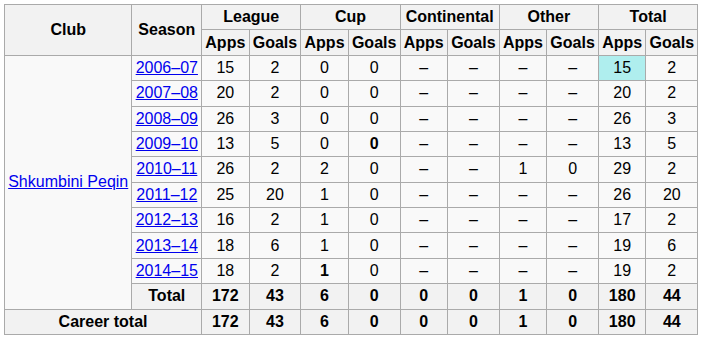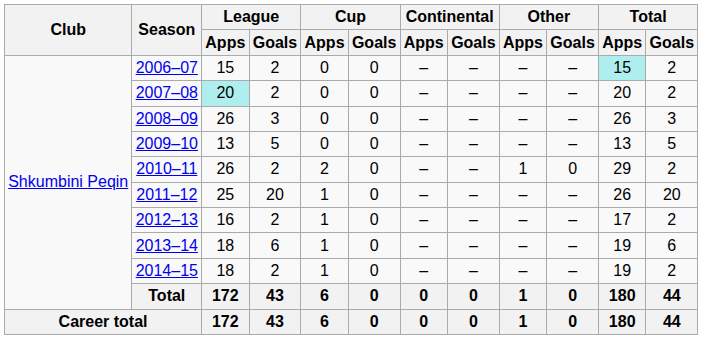(225, 93) no background -> (225, 93) paleturquoise background
(374, 144) bold -> (374, 144) normal
(325, 270) bold -> (325, 270) normal
